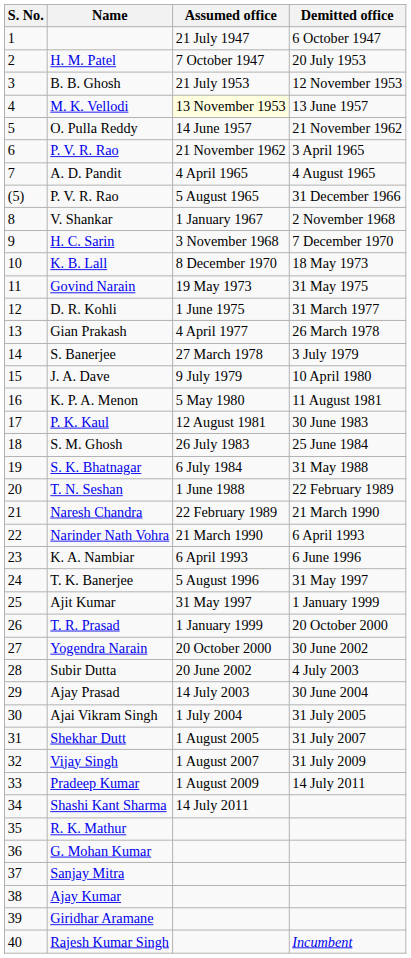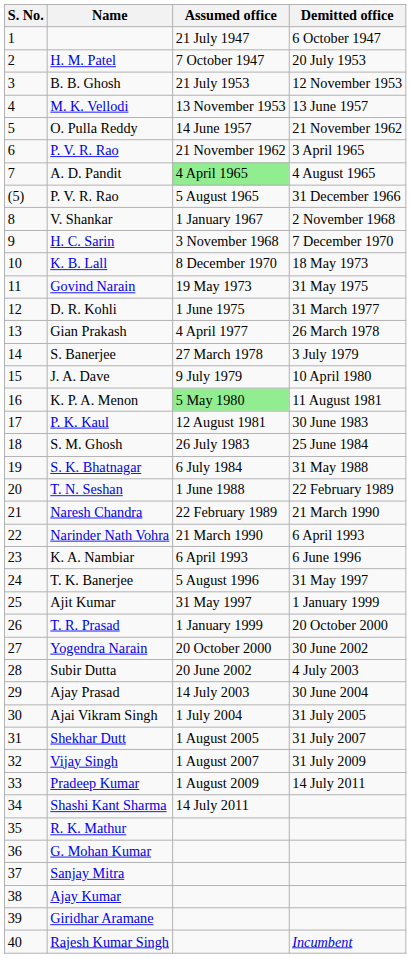(231, 106) lightyellow background -> (231, 106) no background
(212, 173) no background -> (212, 173) lightgreen background
(210, 399) no background -> (210, 399) lightgreen background
